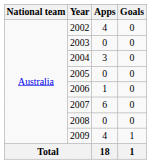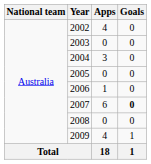(132, 105) normal -> (132, 105) bold
